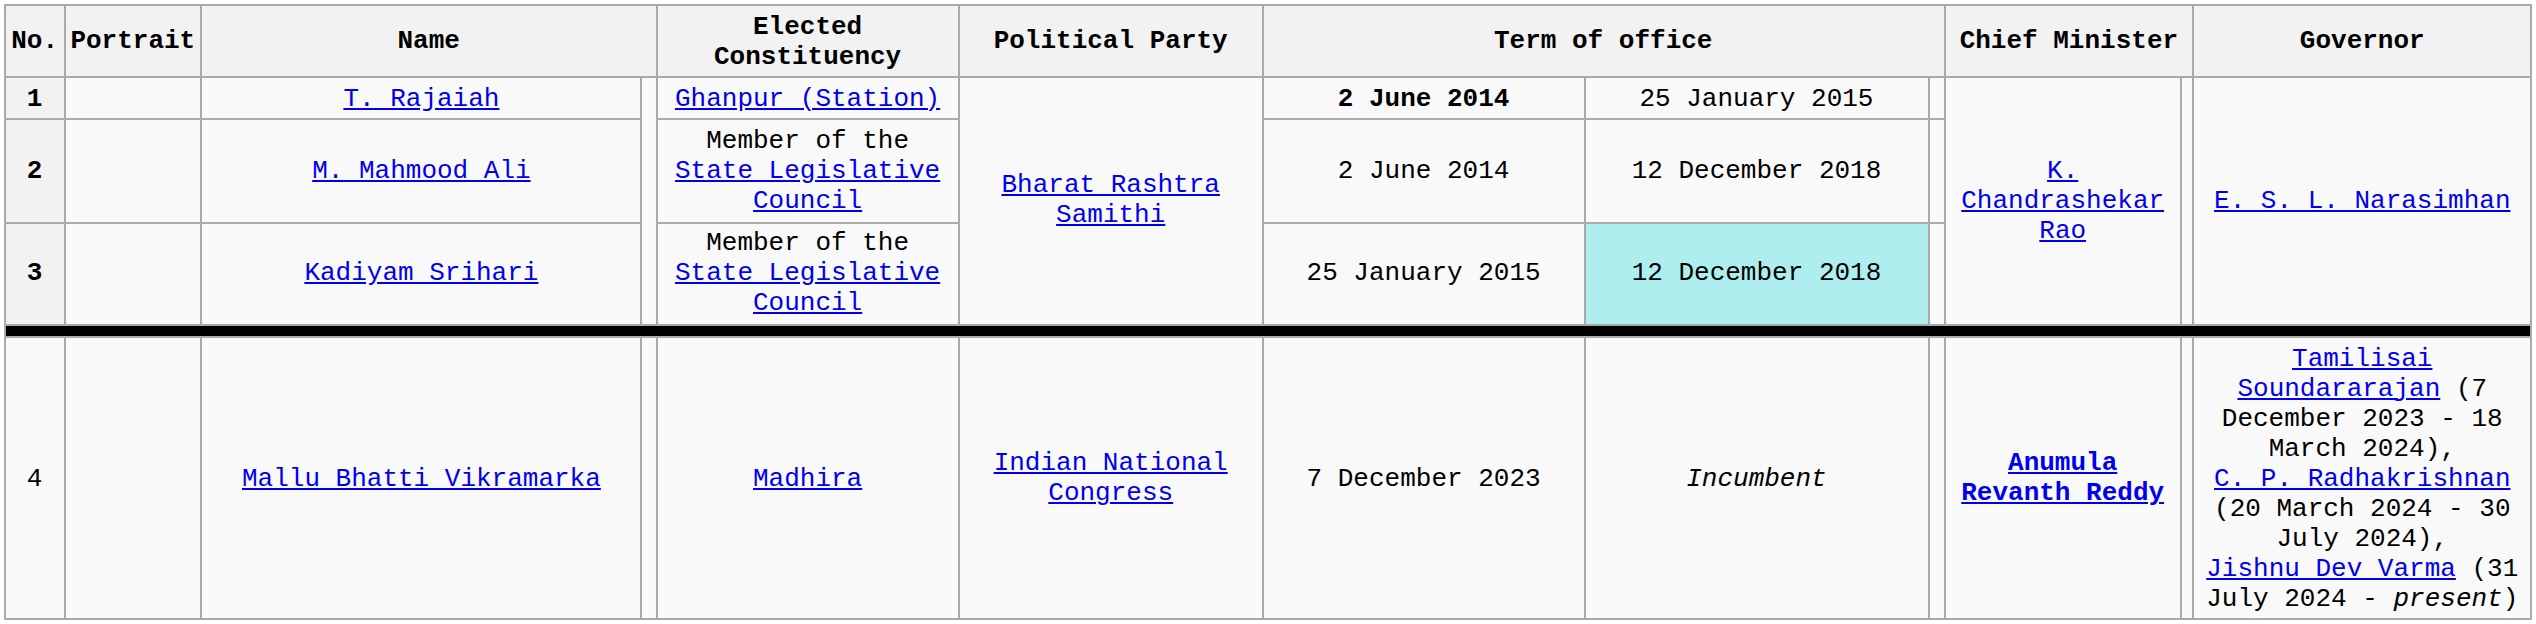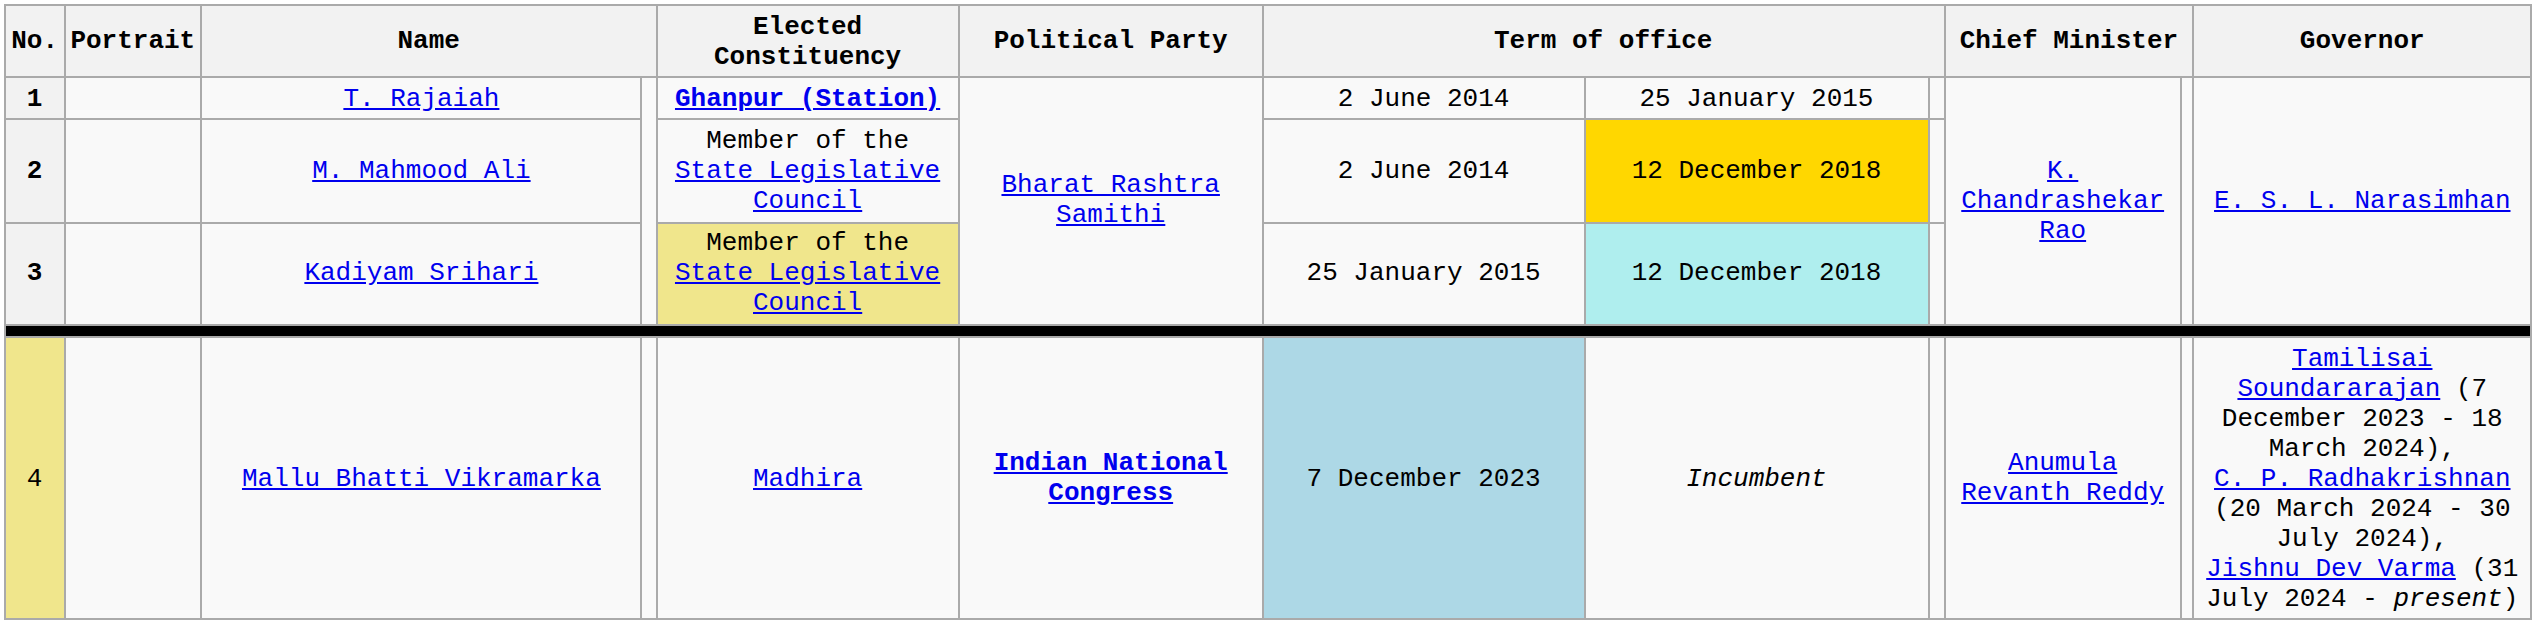(808, 99) normal -> (808, 99) bold
(1424, 99) bold -> (1424, 99) normal
(1756, 171) no background -> (1756, 171) gold background
(808, 273) no background -> (808, 273) khaki background
(35, 478) no background -> (35, 478) khaki background
(1111, 478) normal -> (1111, 478) bold
(1424, 478) no background -> (1424, 478) lightblue background
(2063, 478) bold -> (2063, 478) normal
